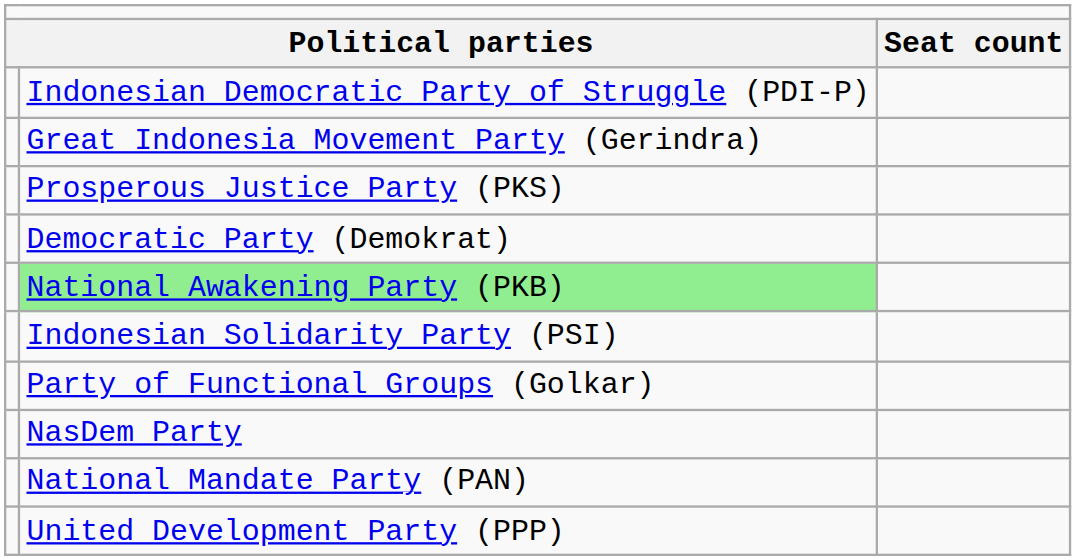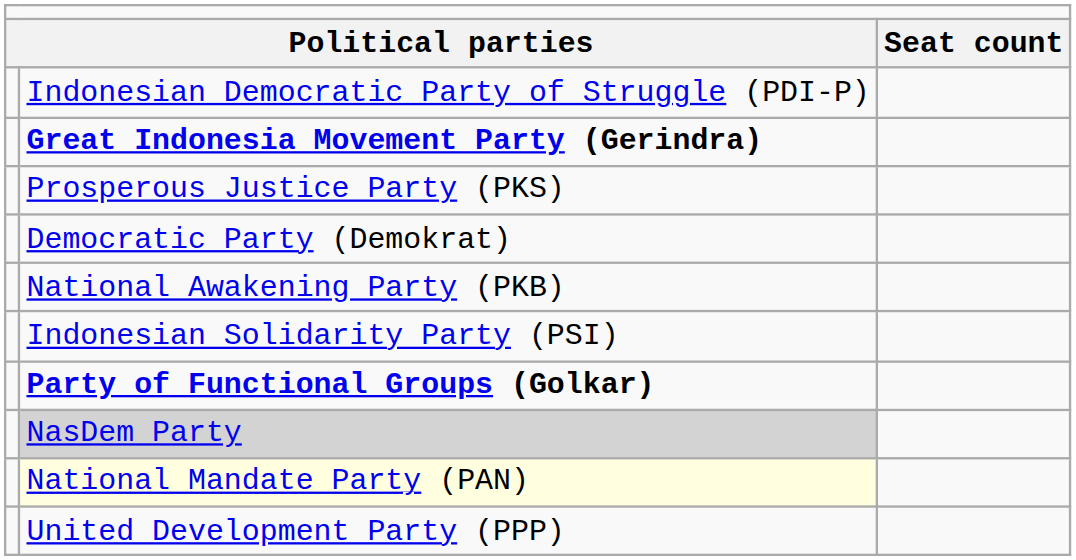(394, 141) normal -> (394, 141) bold
(296, 287) lightgreen background -> (296, 287) no background
(341, 385) normal -> (341, 385) bold
(134, 434) no background -> (134, 434) lightgrey background
(278, 482) no background -> (278, 482) lightyellow background
